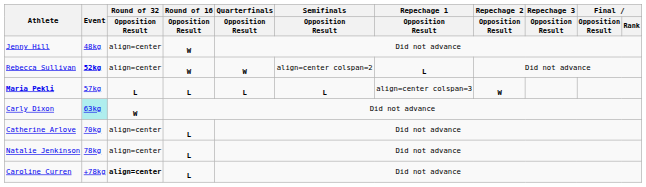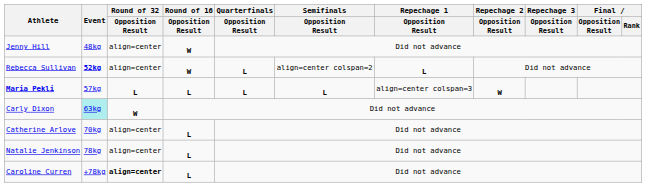(245, 71) W -> (245, 71) L
